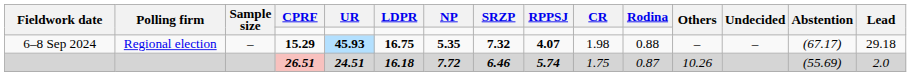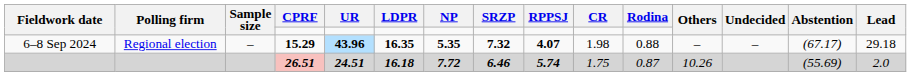(350, 44) 45.93 -> (350, 44) 43.96
(399, 44) 16.75 -> (399, 44) 16.35
